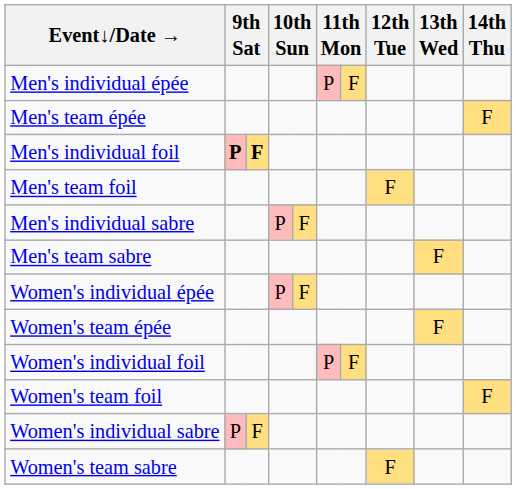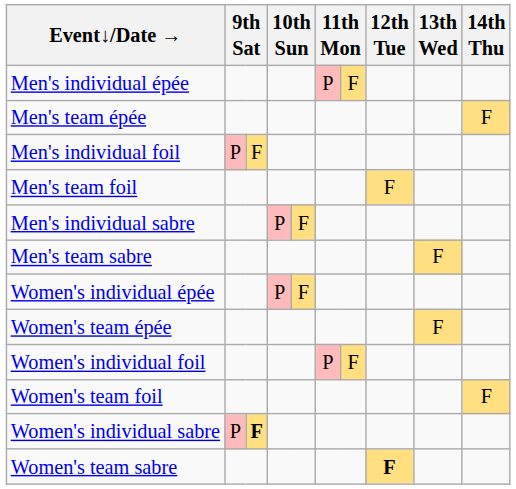(235, 152) bold -> (235, 152) normal
(257, 152) bold -> (257, 152) normal
(257, 431) normal -> (257, 431) bold
(390, 466) normal -> (390, 466) bold
